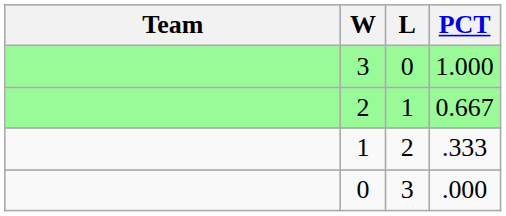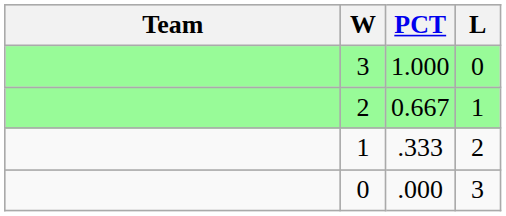columns swapped: (407, 25) <-> (465, 25)
